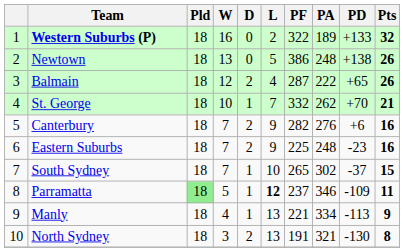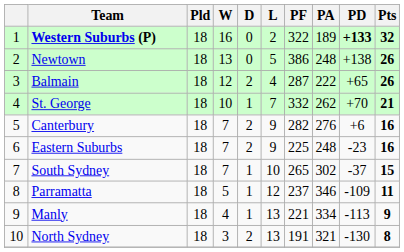(357, 37) normal -> (357, 37) bold
(200, 192) lightgreen background -> (200, 192) no background
(273, 192) bold -> (273, 192) normal
